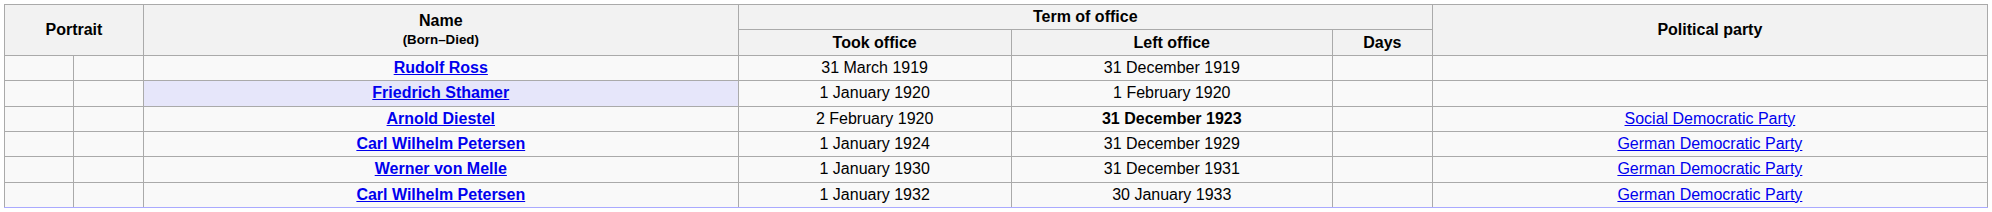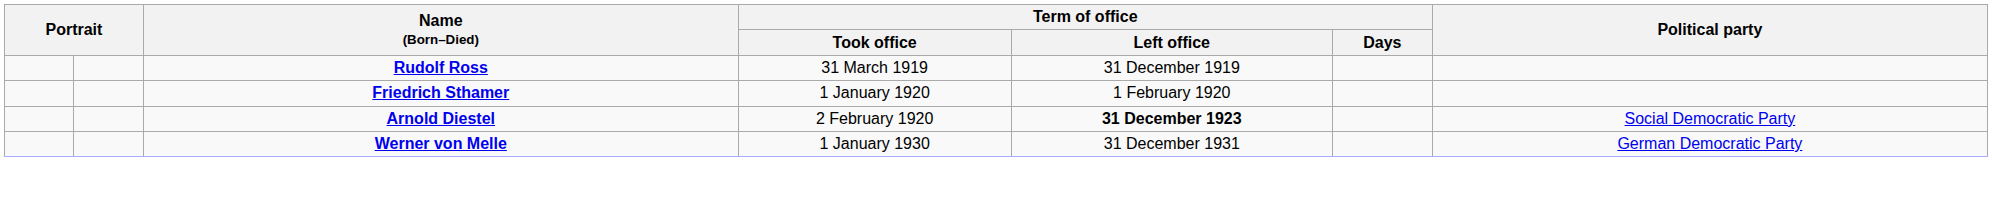(441, 93) lavender background -> (441, 93) no background
- row: (875, 144)
- row: (875, 194)
